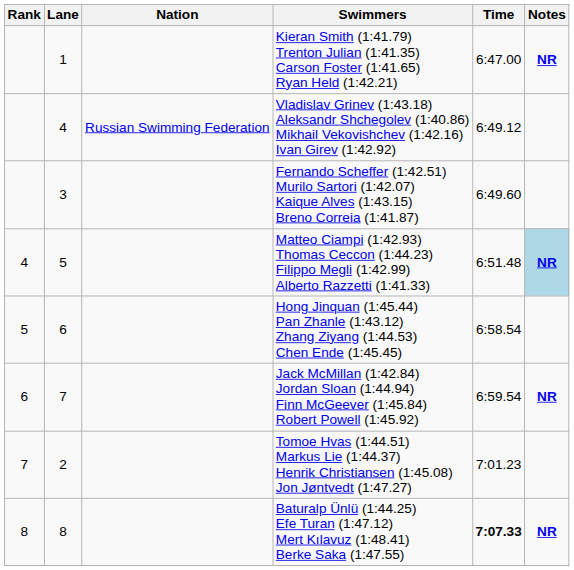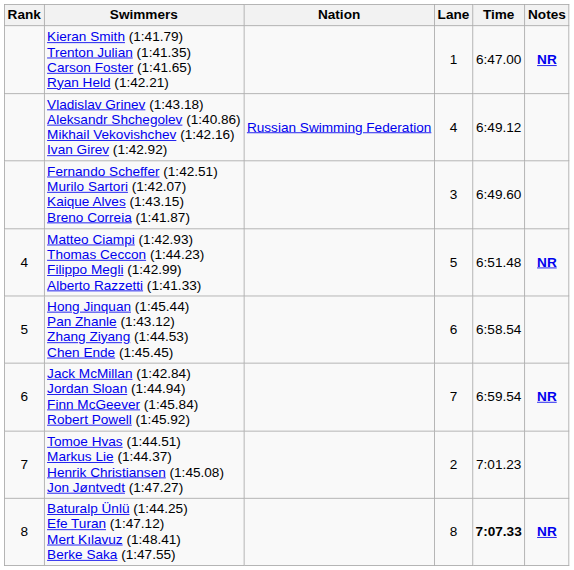columns swapped: (63, 15) <-> (373, 15)
(547, 262) lightblue background -> (547, 262) no background
